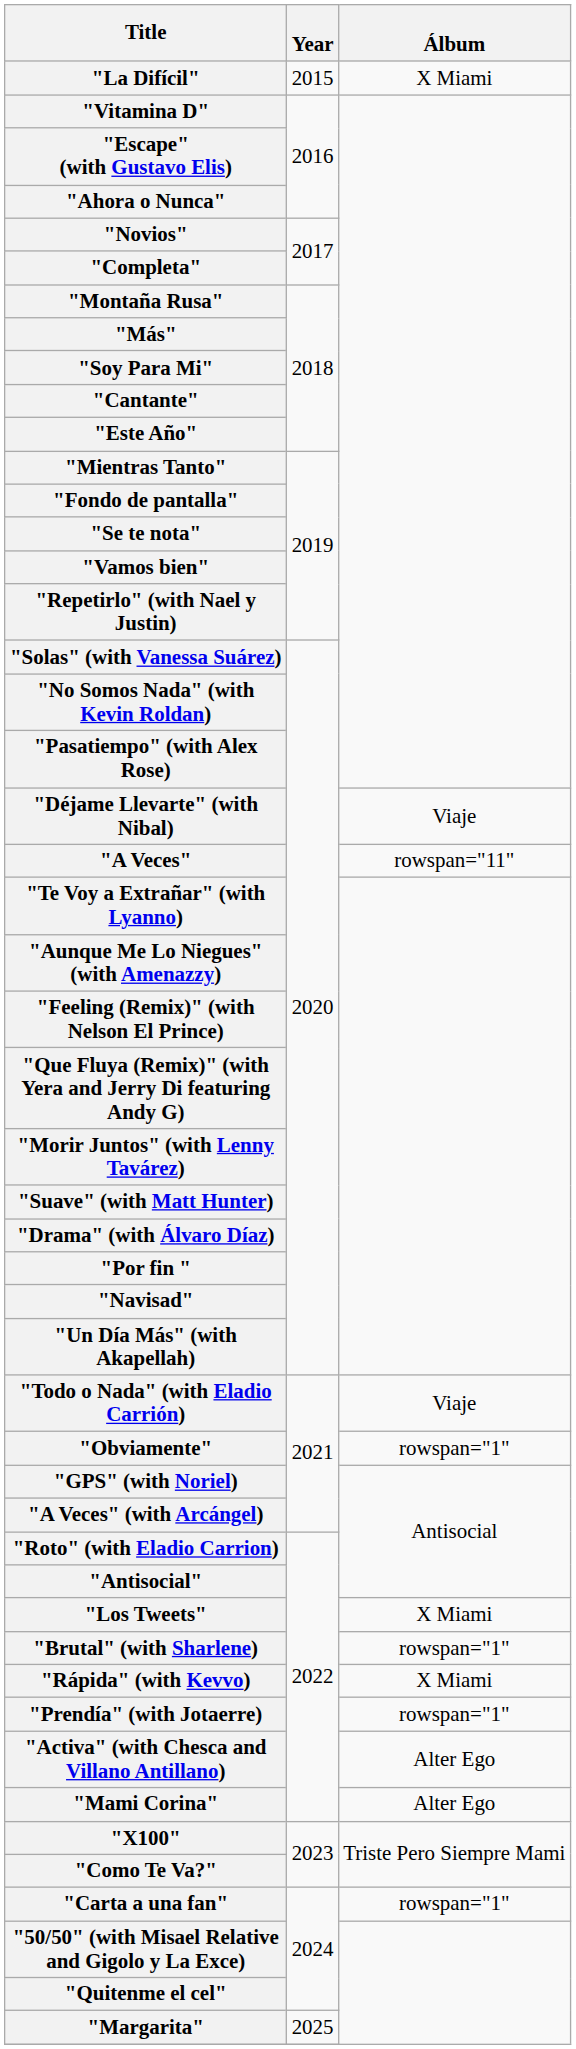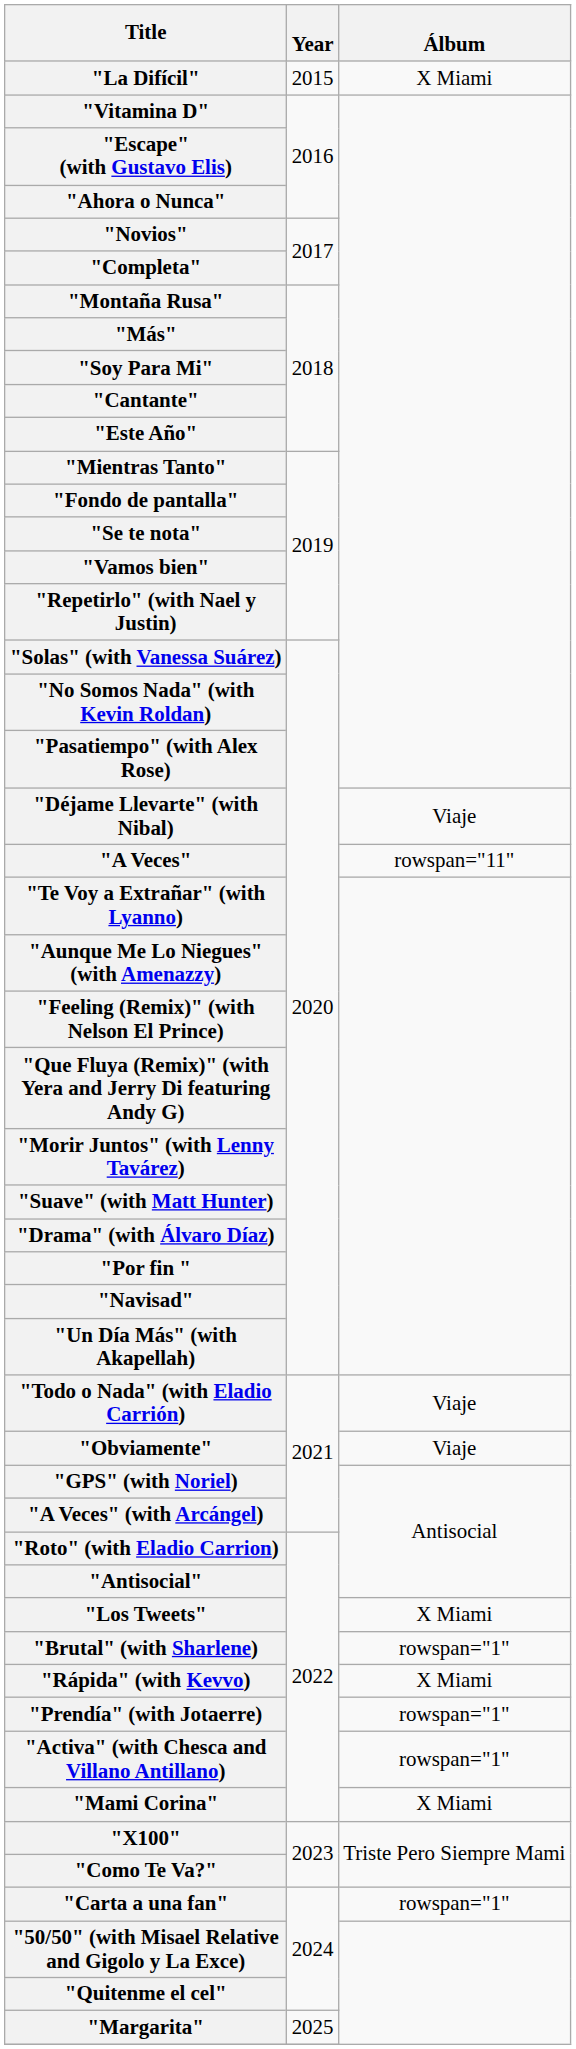(454, 1448) rowspan="1" -> (454, 1448) Viaje
(454, 1759) Alter Ego -> (454, 1759) rowspan="1"
(454, 1804) Alter Ego -> (454, 1804) X Miami
